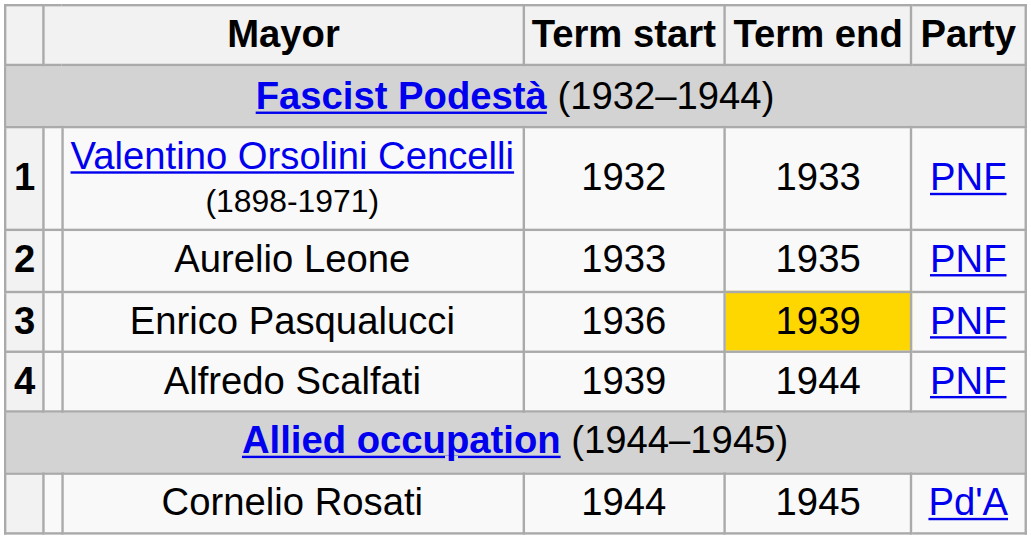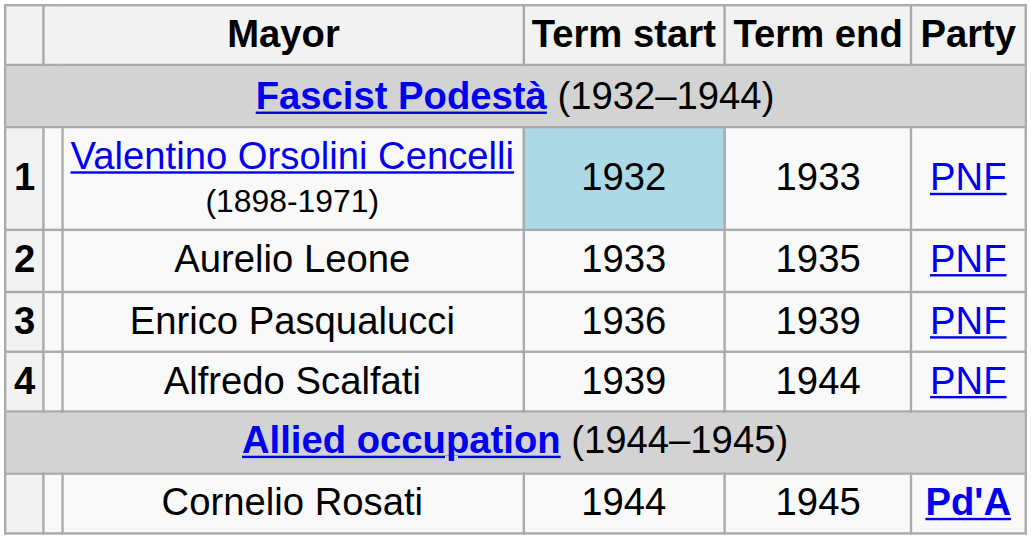(624, 177) no background -> (624, 177) lightblue background
(818, 320) gold background -> (818, 320) no background
(968, 502) normal -> (968, 502) bold
